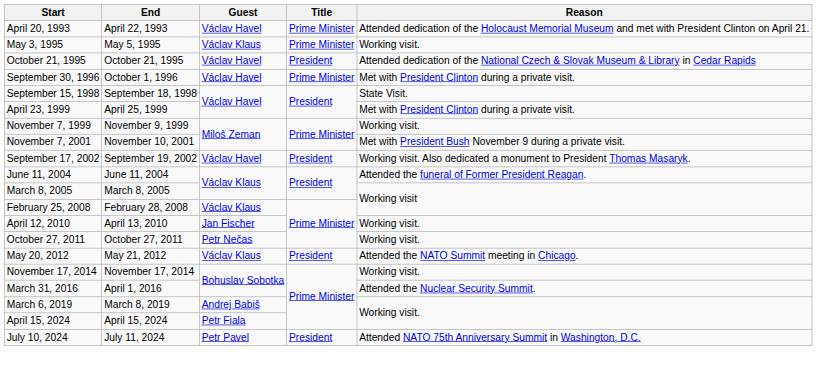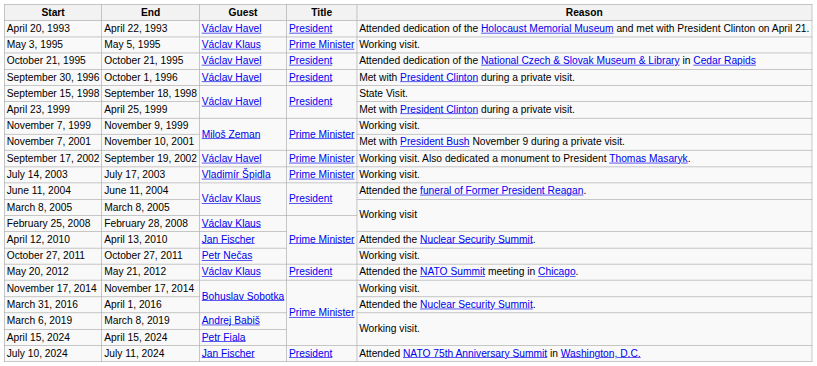(322, 28) Prime Minister -> (311, 28) President
(322, 77) Prime Minister -> (311, 77) President
(311, 158) President -> (322, 158) Prime Minister
+ row: (37, 175)
(389, 223) Working visit. -> (447, 239) Attended the Nuclear Security Summit.
(225, 337) Petr Pavel -> (228, 353) Jan Fischer
